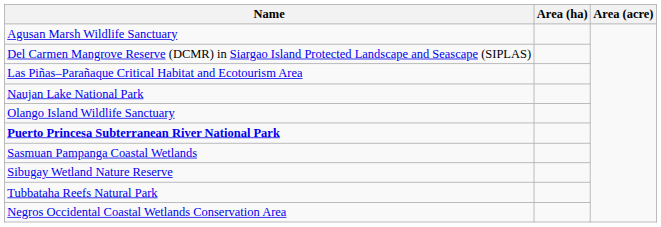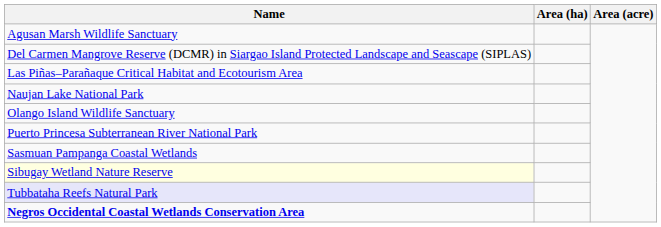(144, 133) bold -> (132, 133) normal
(90, 172) no background -> (90, 172) lightyellow background
(82, 192) no background -> (82, 192) lavender background
(147, 212) normal -> (156, 212) bold
